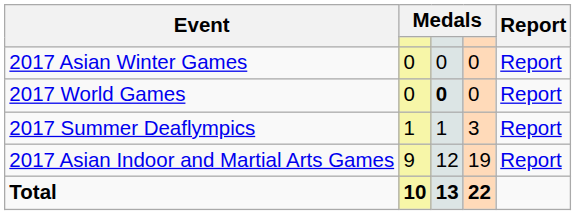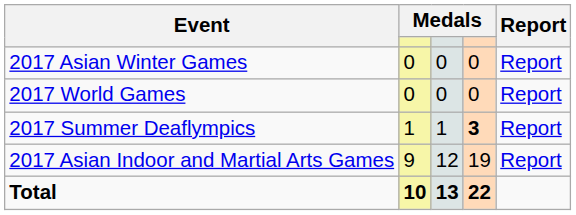(441, 95) bold -> (441, 95) normal
(474, 127) normal -> (474, 127) bold
